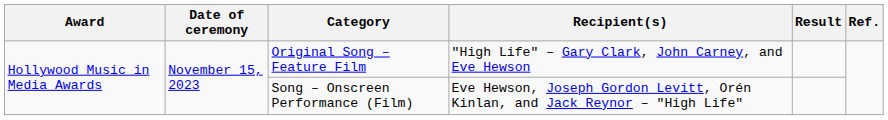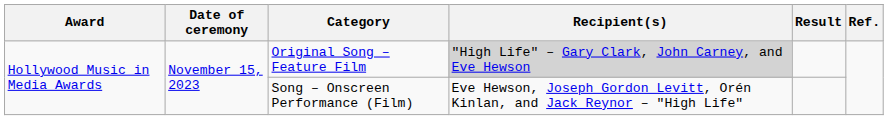(617, 59) no background -> (617, 59) lightgrey background
